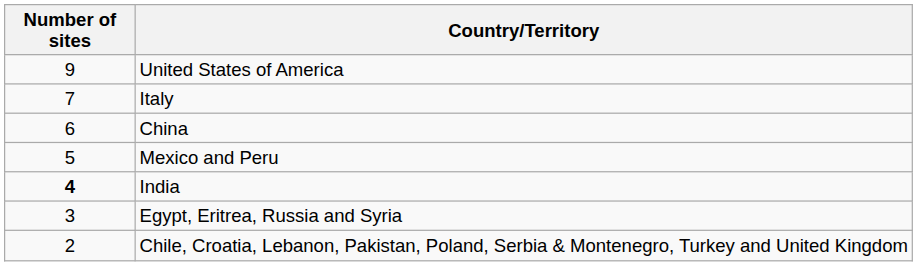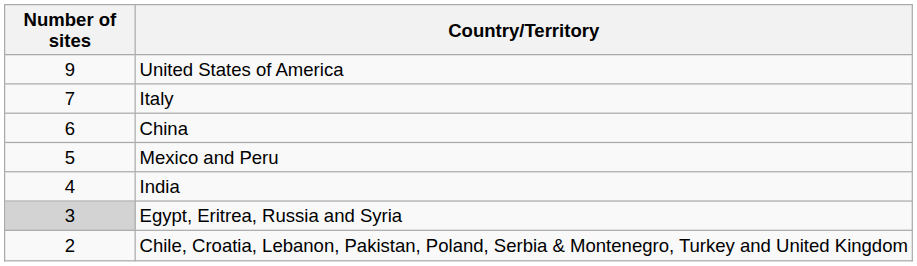(70, 187) bold -> (70, 187) normal
(70, 216) no background -> (70, 216) lightgrey background
